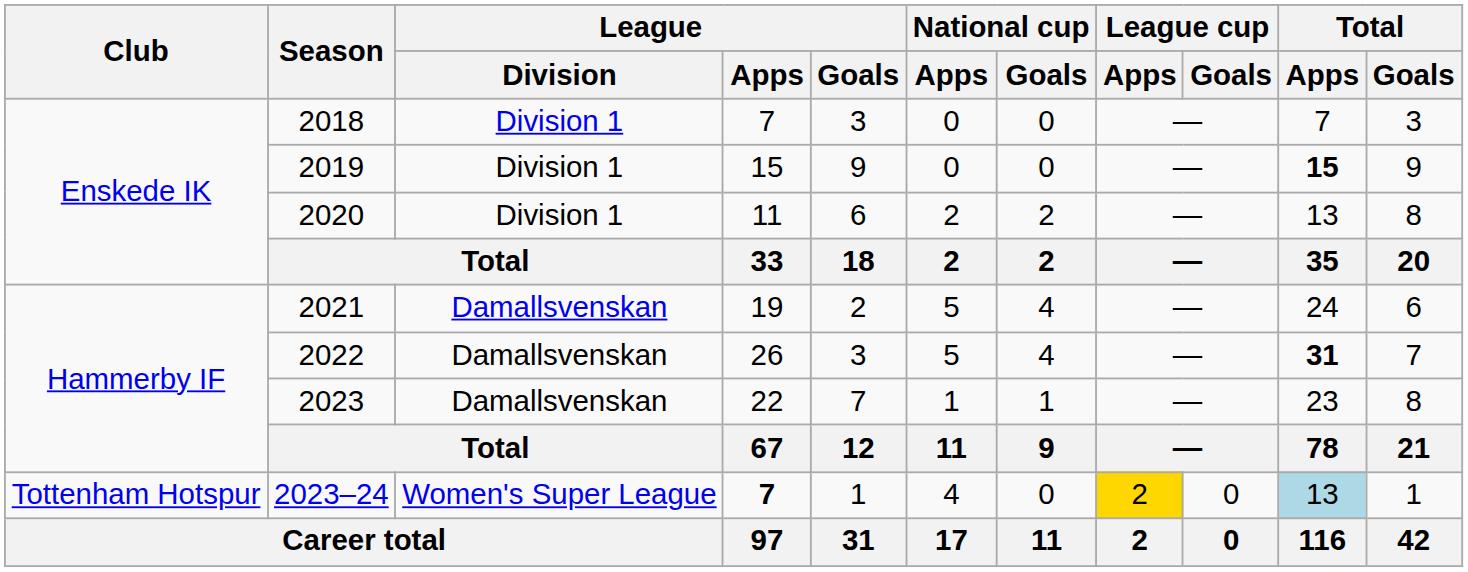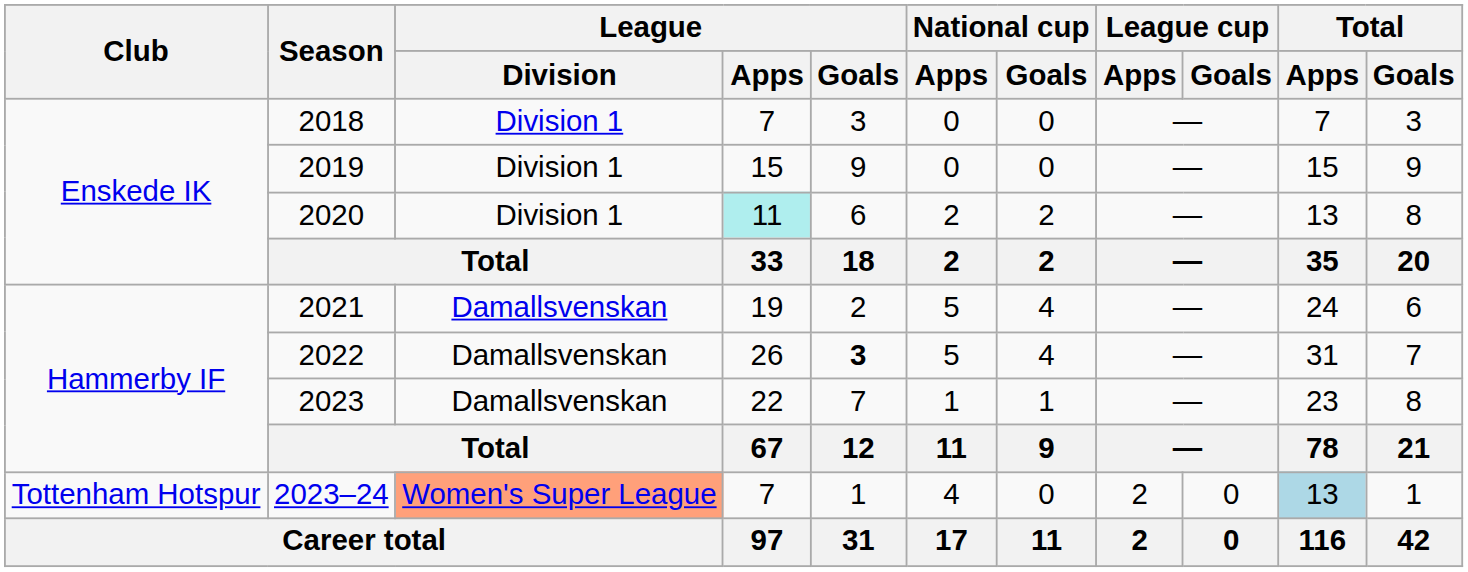(1322, 167) bold -> (1322, 167) normal
(767, 214) no background -> (767, 214) paleturquoise background
(858, 354) normal -> (858, 354) bold
(1322, 354) bold -> (1322, 354) normal
(559, 494) no background -> (559, 494) lightsalmon background
(767, 494) bold -> (767, 494) normal
(1140, 494) gold background -> (1140, 494) no background
